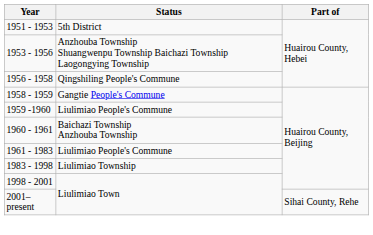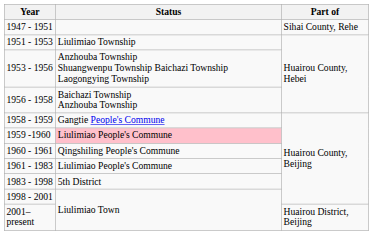+ row: (30, 27)
(80, 27) 5th District -> (97, 42) Liulimiao Township
(119, 79) Qingshiling People's Commune -> (97, 100) Baichazi Township Anzhouba Township
(115, 109) no background -> (115, 135) pink background
(98, 130) Baichazi Township Anzhouba Township -> (119, 151) Qingshiling People's Commune
(97, 166) Liulimiao Township -> (80, 181) 5th District
(321, 202) Sihai County, Rehe -> (316, 217) Huairou District, Beijing
